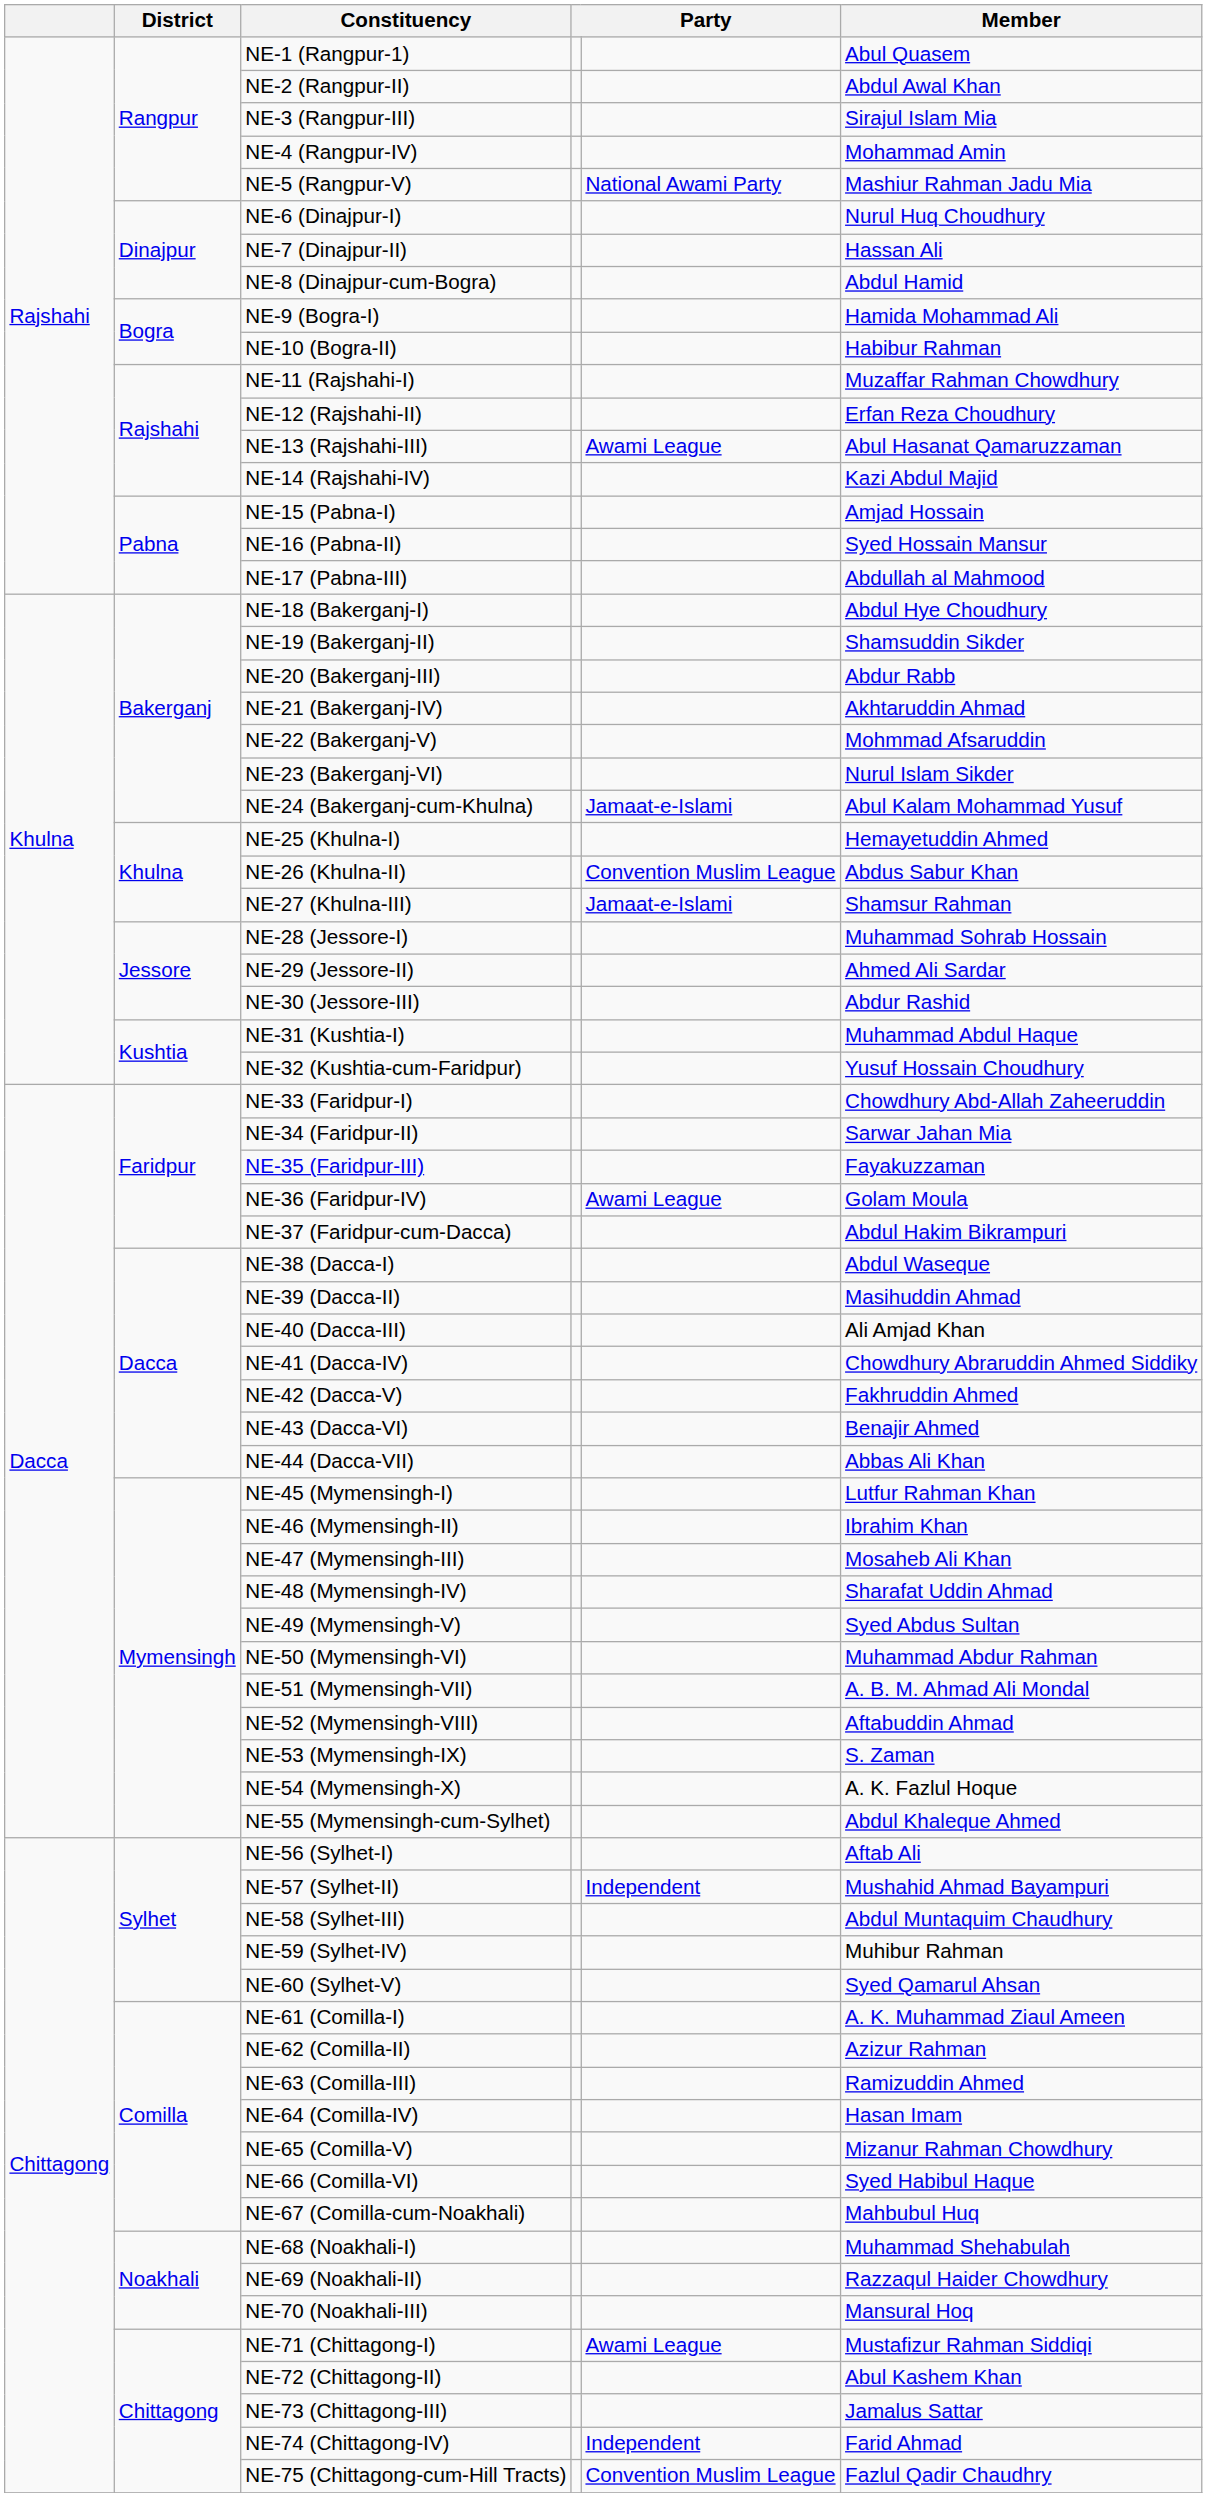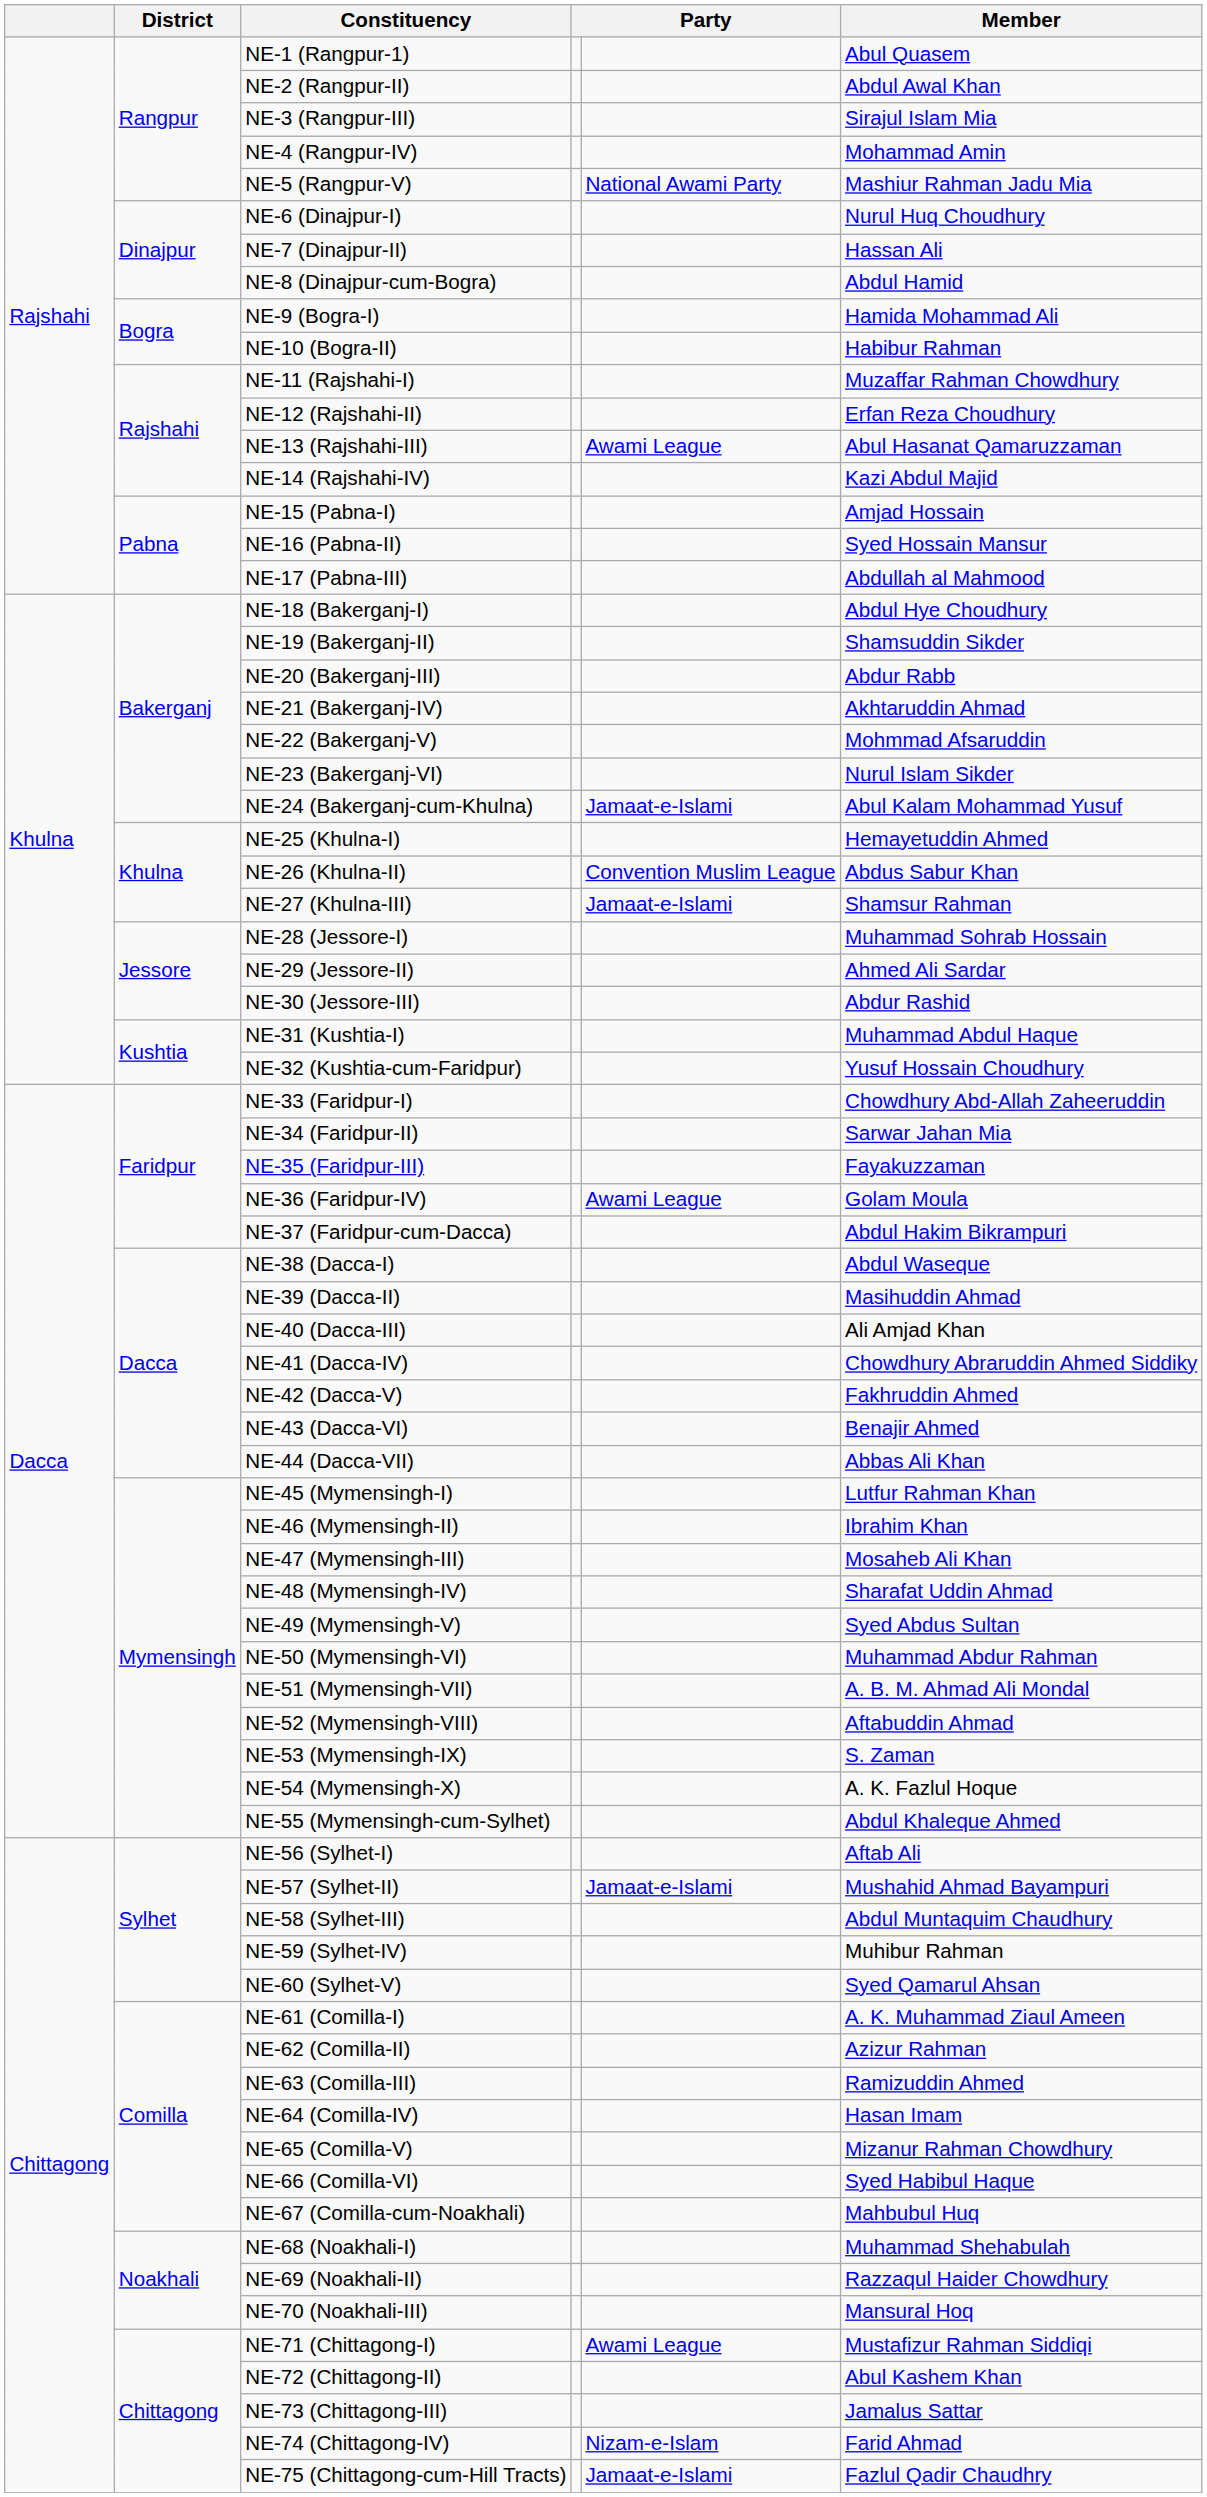(643, 1886) Independent -> (659, 1886) Jamaat-e-Islami
(643, 2443) Independent -> (652, 2443) Nizam-e-Islam
(711, 2475) Convention Muslim League -> (659, 2475) Jamaat-e-Islami
